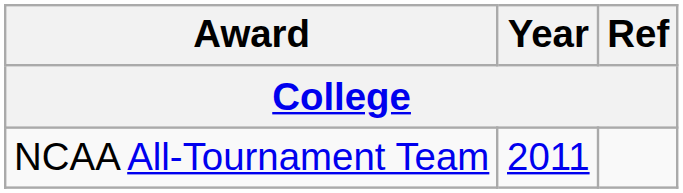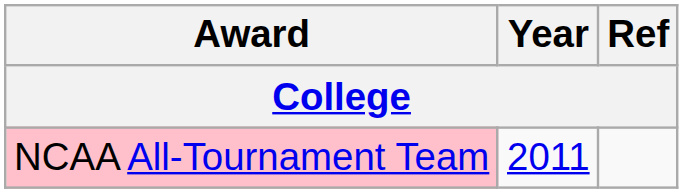(252, 156) no background -> (252, 156) pink background
